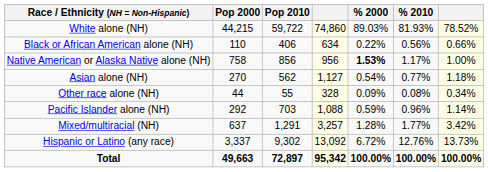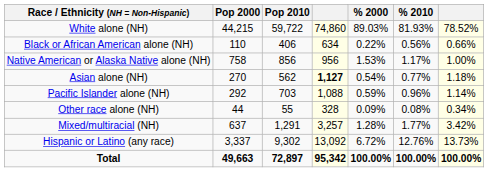(371, 61) bold -> (371, 61) normal
(330, 77) normal -> (330, 77) bold
rows swapped: (109, 110) <-> (109, 93)
